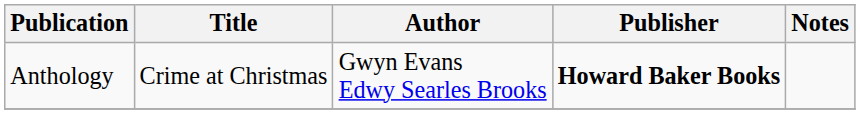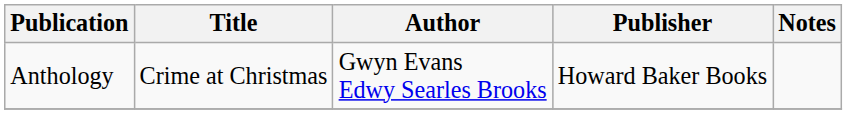(669, 75) bold -> (662, 75) normal
